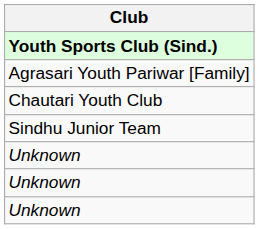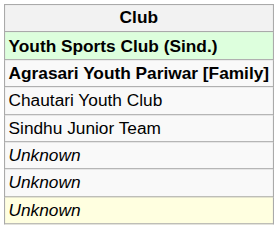(129, 73) normal -> (139, 73) bold
(45, 210) no background -> (45, 210) lightyellow background
